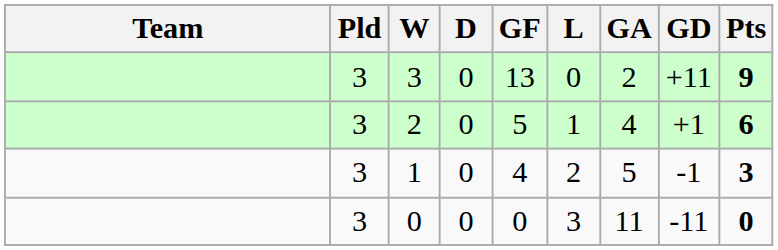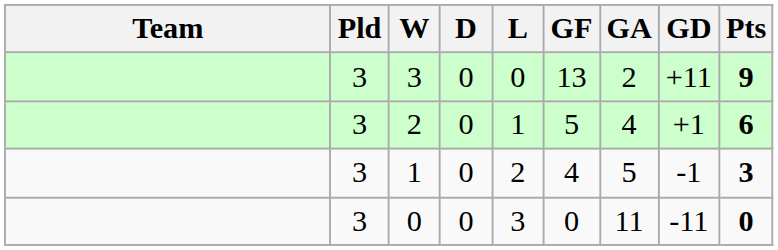columns swapped: (574, 28) <-> (520, 28)
